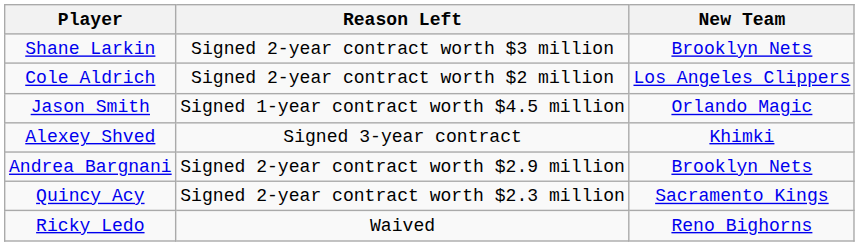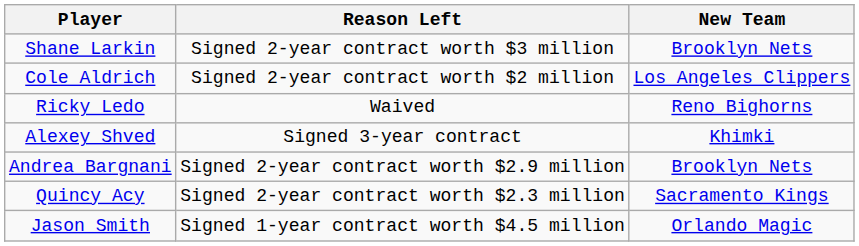rows swapped: (90, 108) <-> (90, 226)
